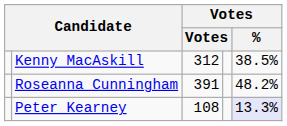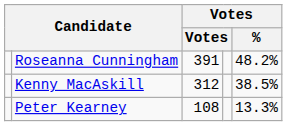rows swapped: (97, 86) <-> (79, 63)
(256, 109) lavender background -> (256, 109) no background
